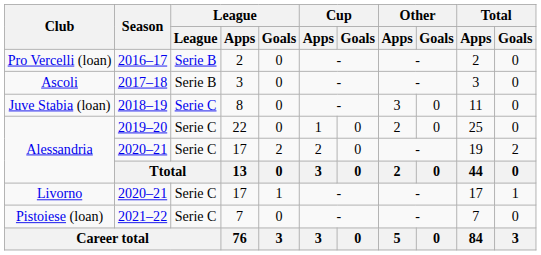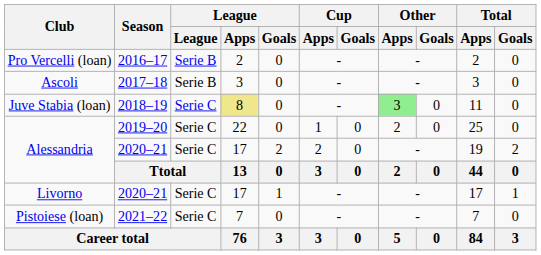(240, 104) no background -> (240, 104) khaki background
(397, 104) no background -> (397, 104) lightgreen background
